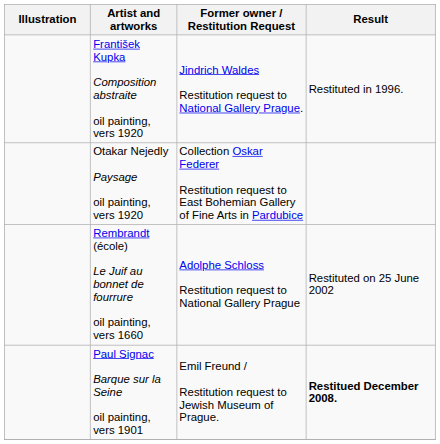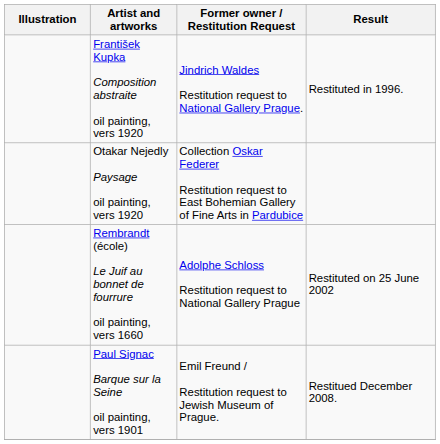(364, 392) bold -> (360, 392) normal
